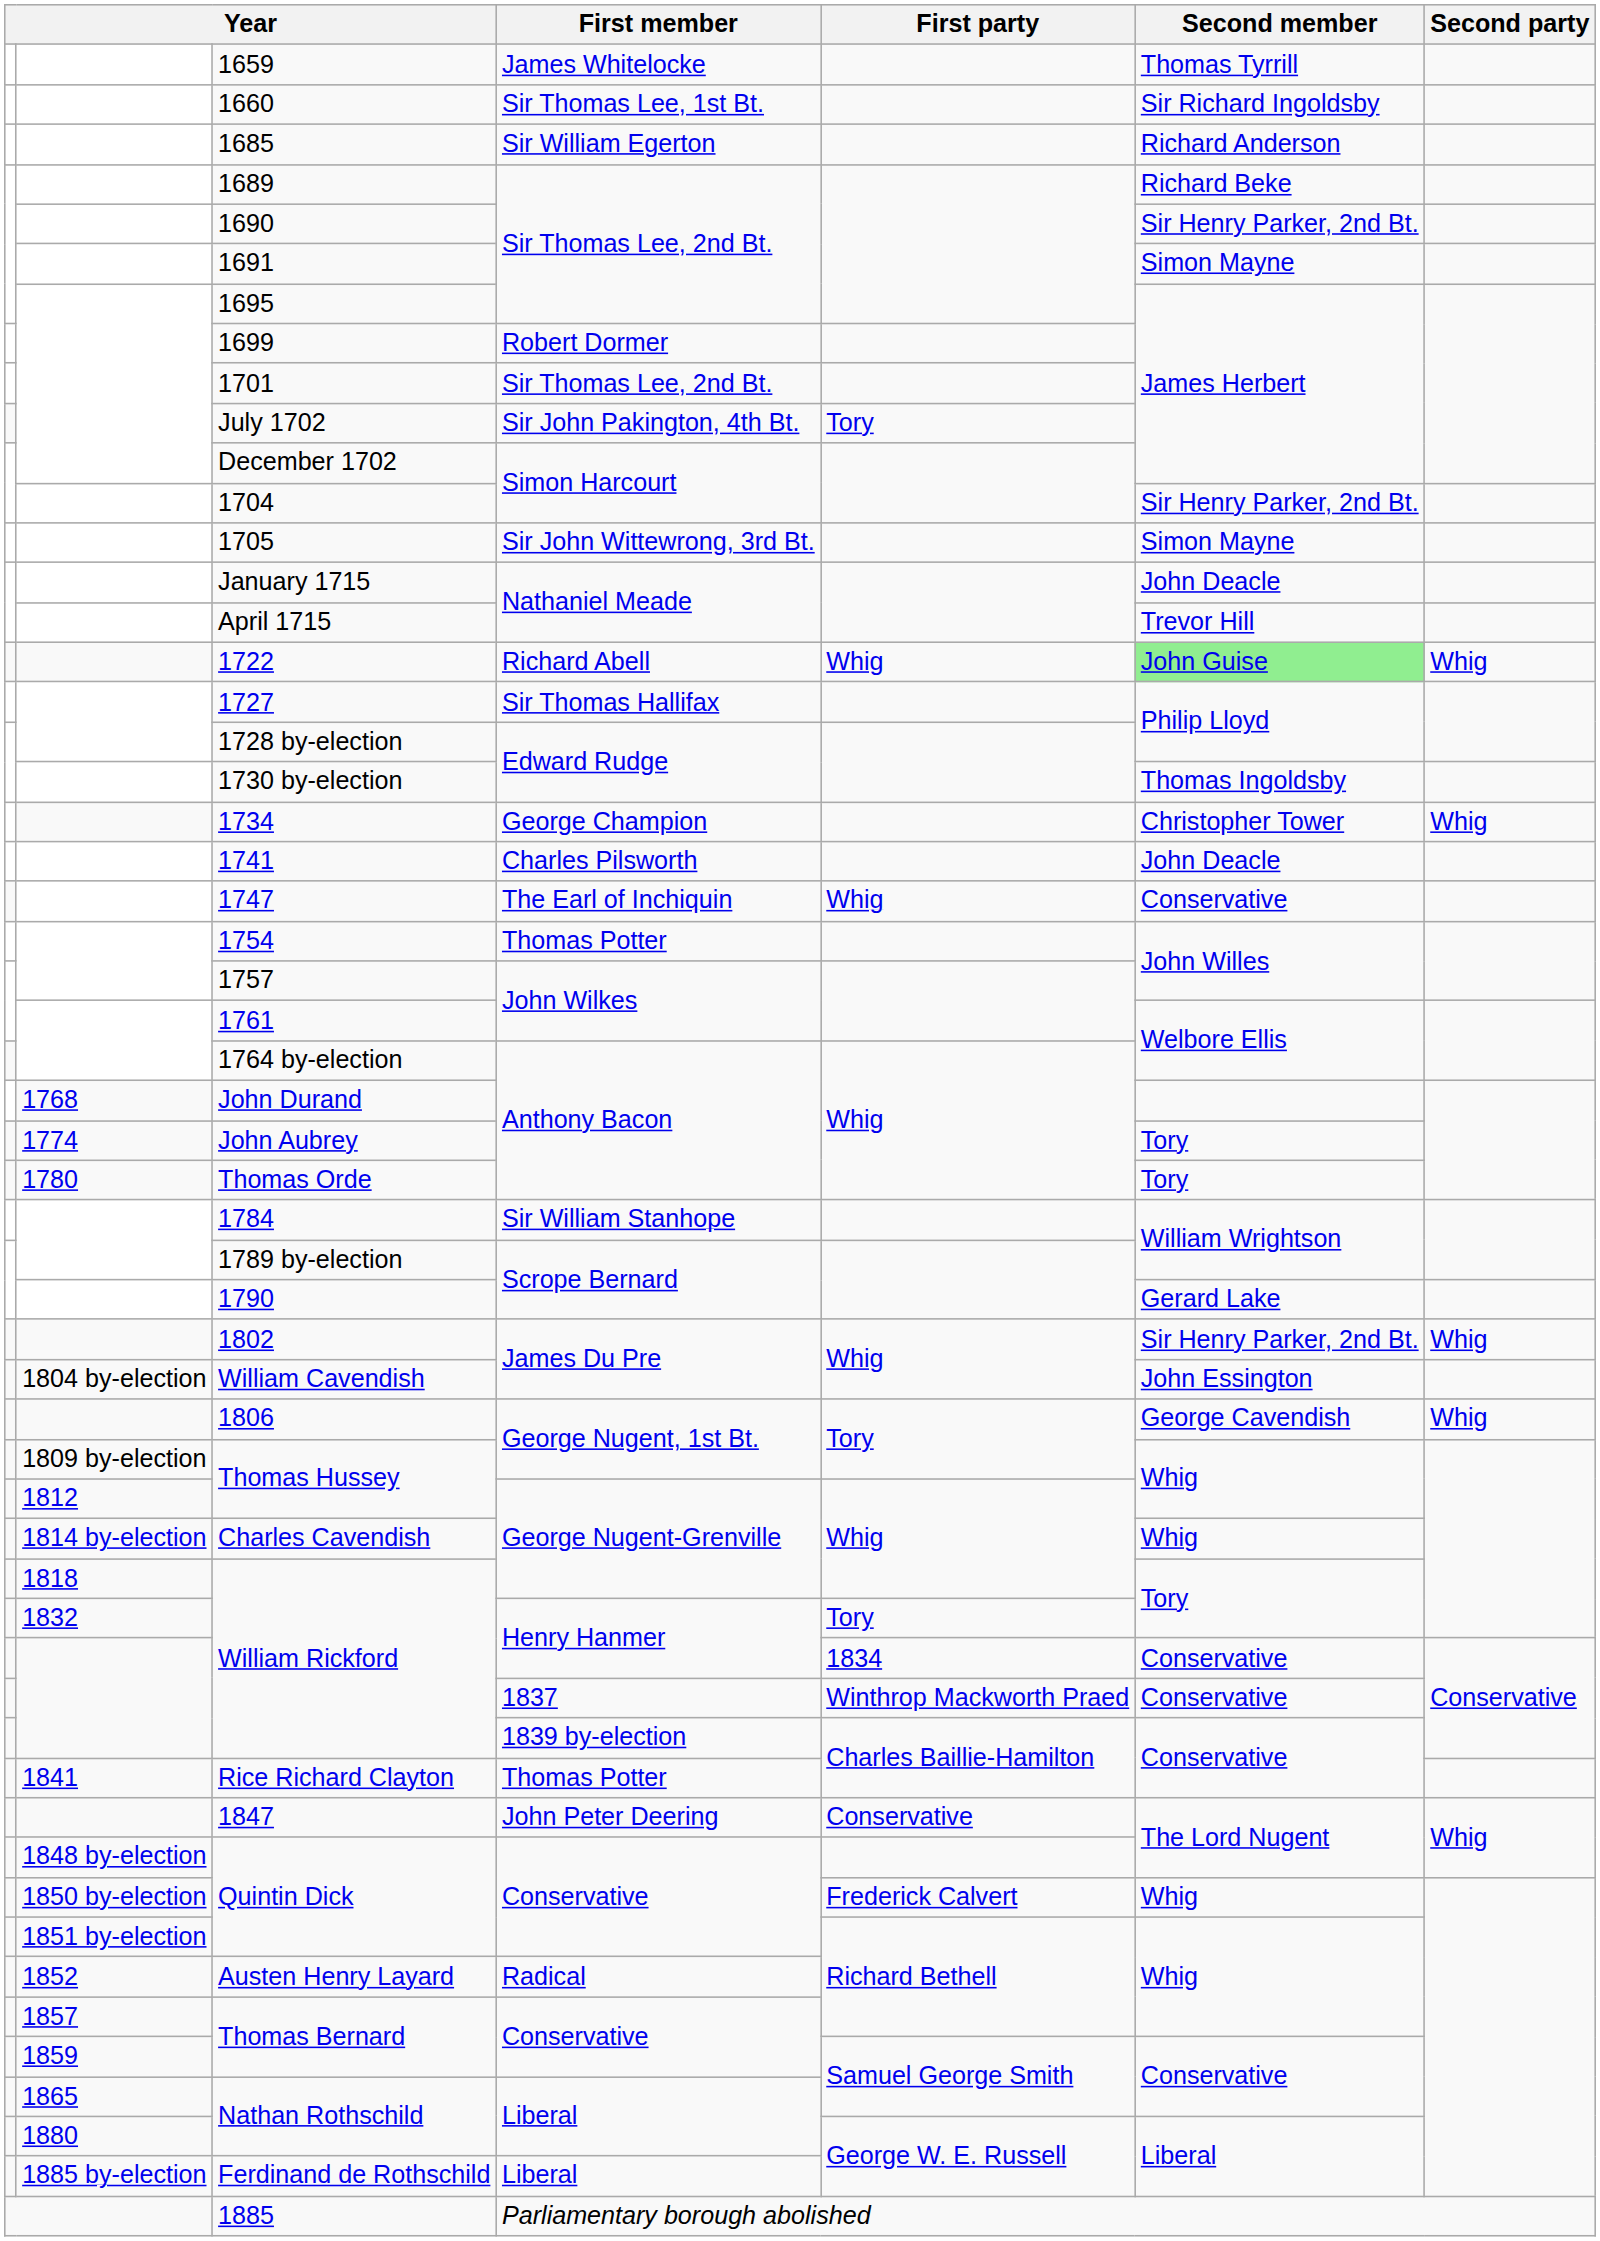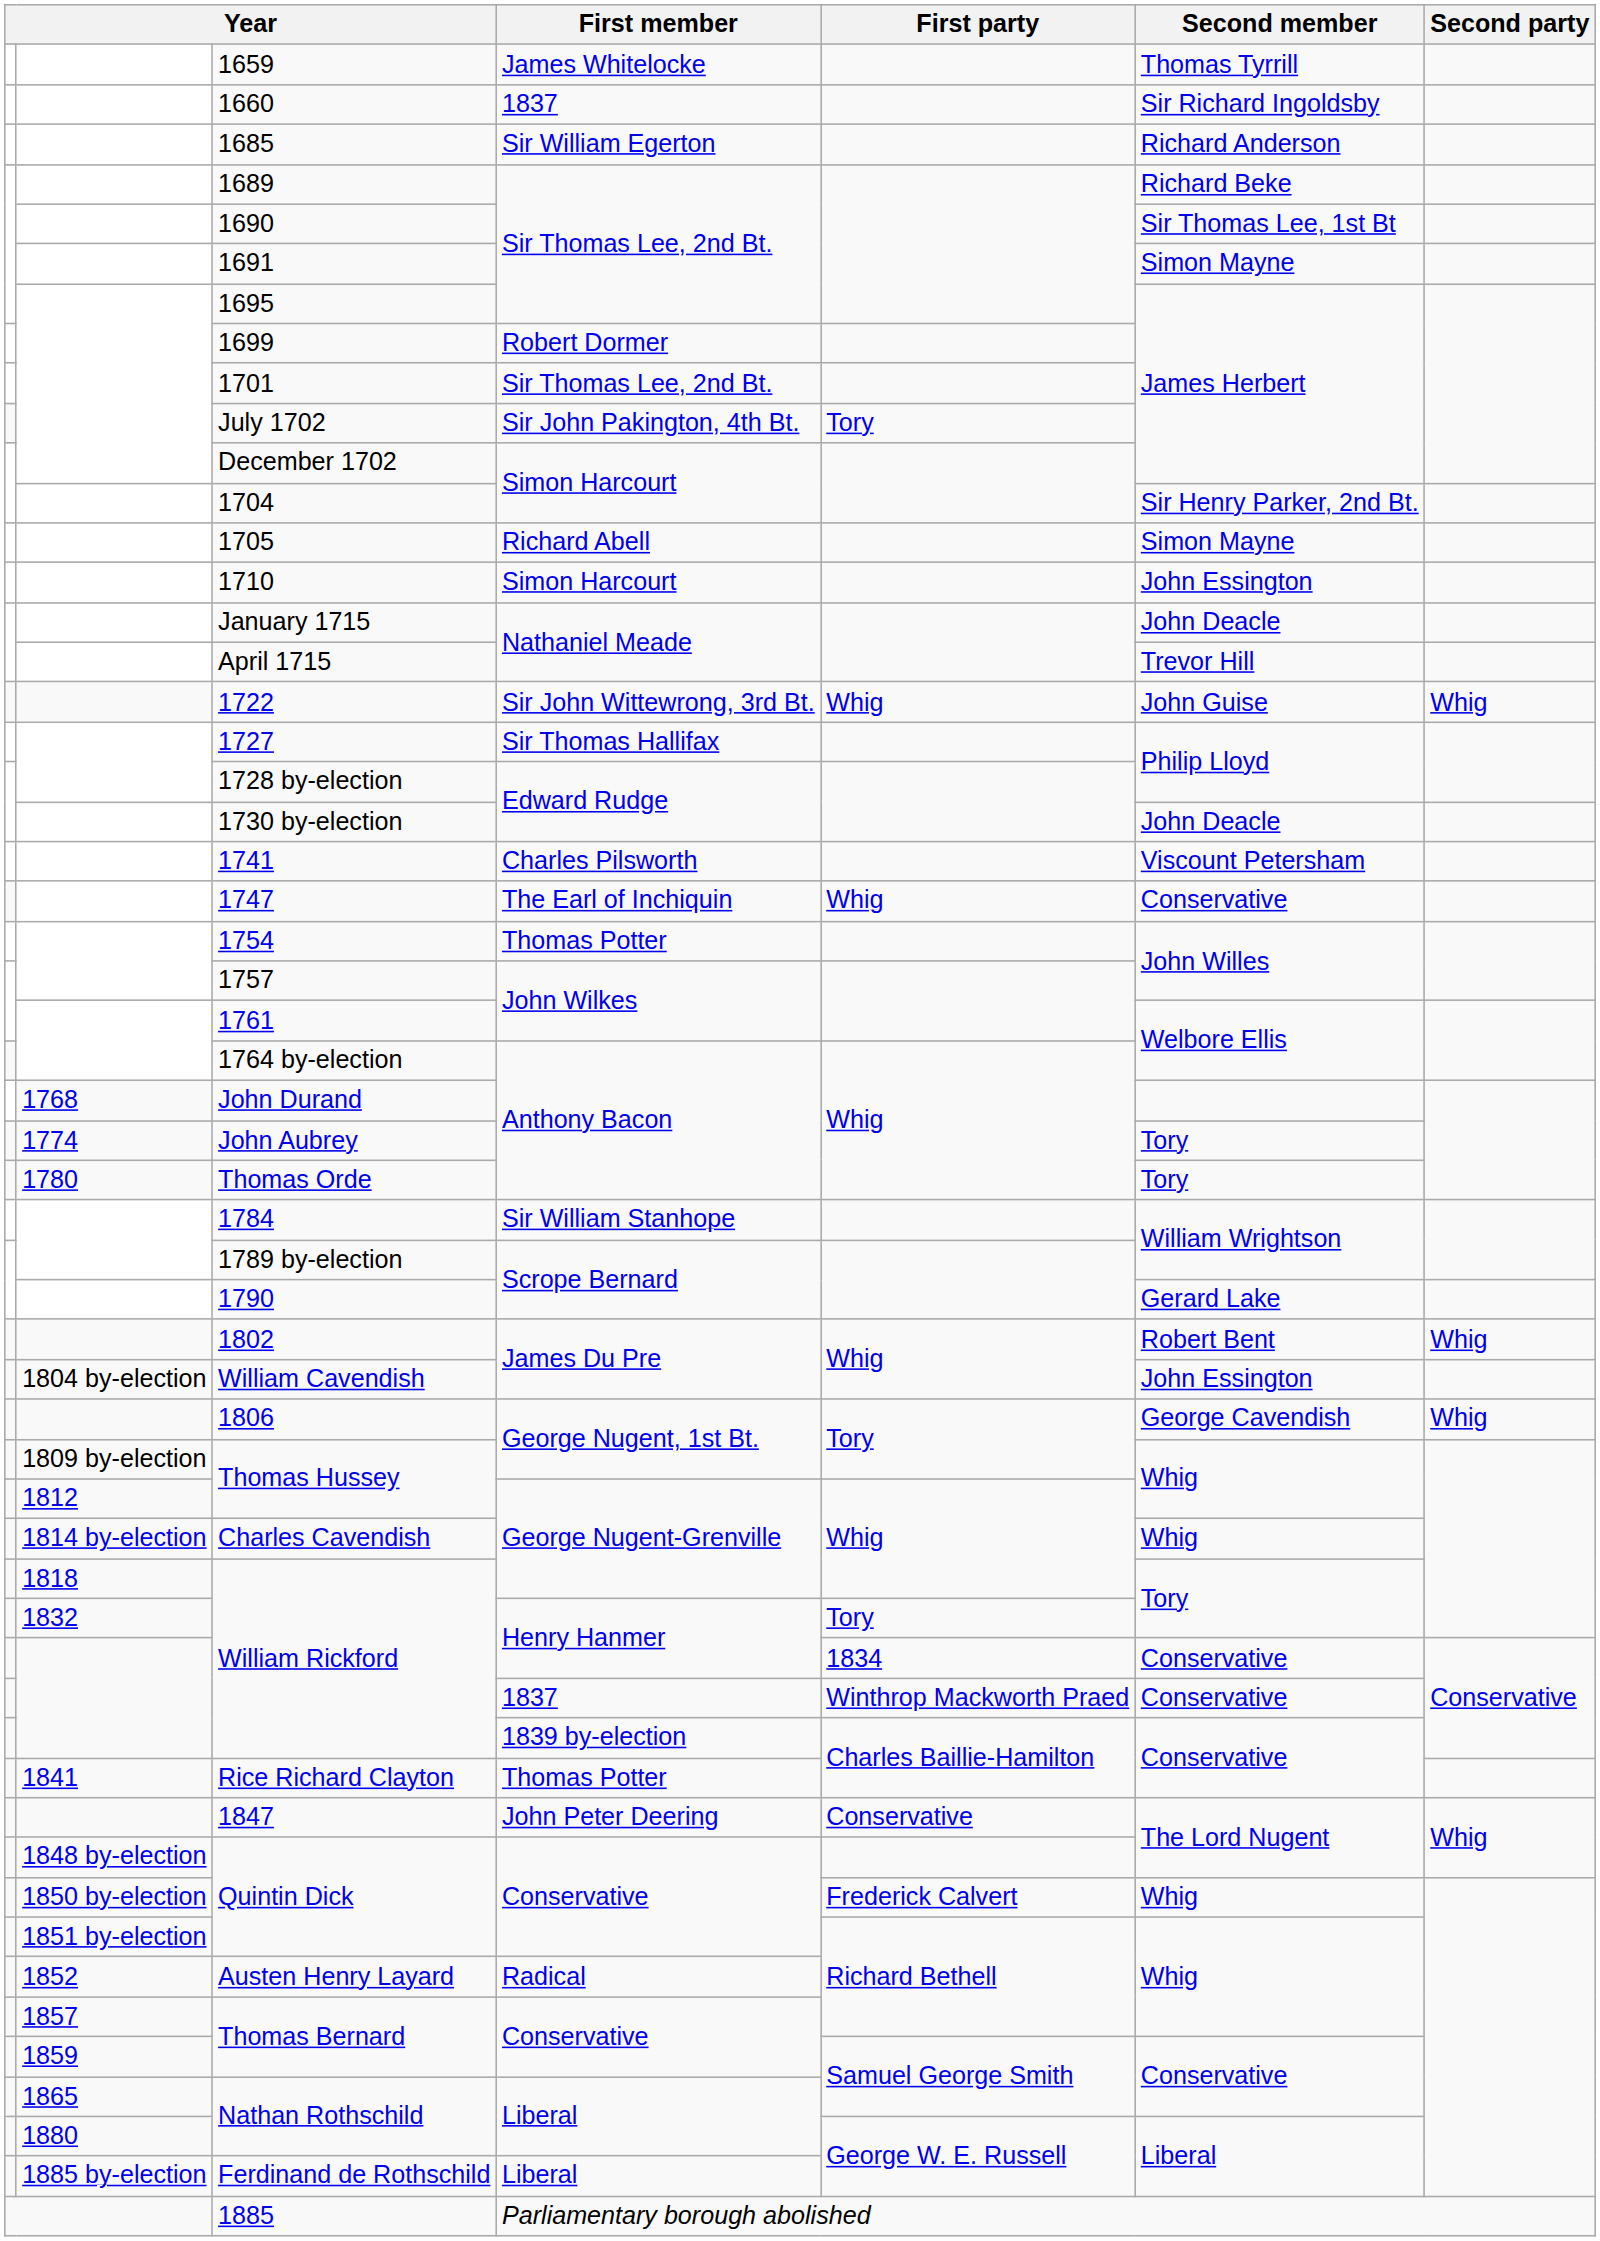(633, 104) Sir Thomas Lee, 1st Bt. -> (530, 104) 1837
(1280, 223) Sir Henry Parker, 2nd Bt. -> (1268, 223) Sir Thomas Lee, 1st Bt
(658, 542) Sir John Wittewrong, 3rd Bt. -> (576, 542) Richard Abell
+ row: (114, 582)
(576, 661) Richard Abell -> (658, 701) Sir John Wittewrong, 3rd Bt.
(1204, 661) lightgreen background -> (1204, 701) no background
(1243, 781) Thomas Ingoldsby -> (1211, 821) John Deacle
- row: (114, 821)
(1211, 861) John Deacle -> (1253, 861) Viscount Petersham
(1280, 1339) Sir Henry Parker, 2nd Bt. -> (1208, 1339) Robert Bent
